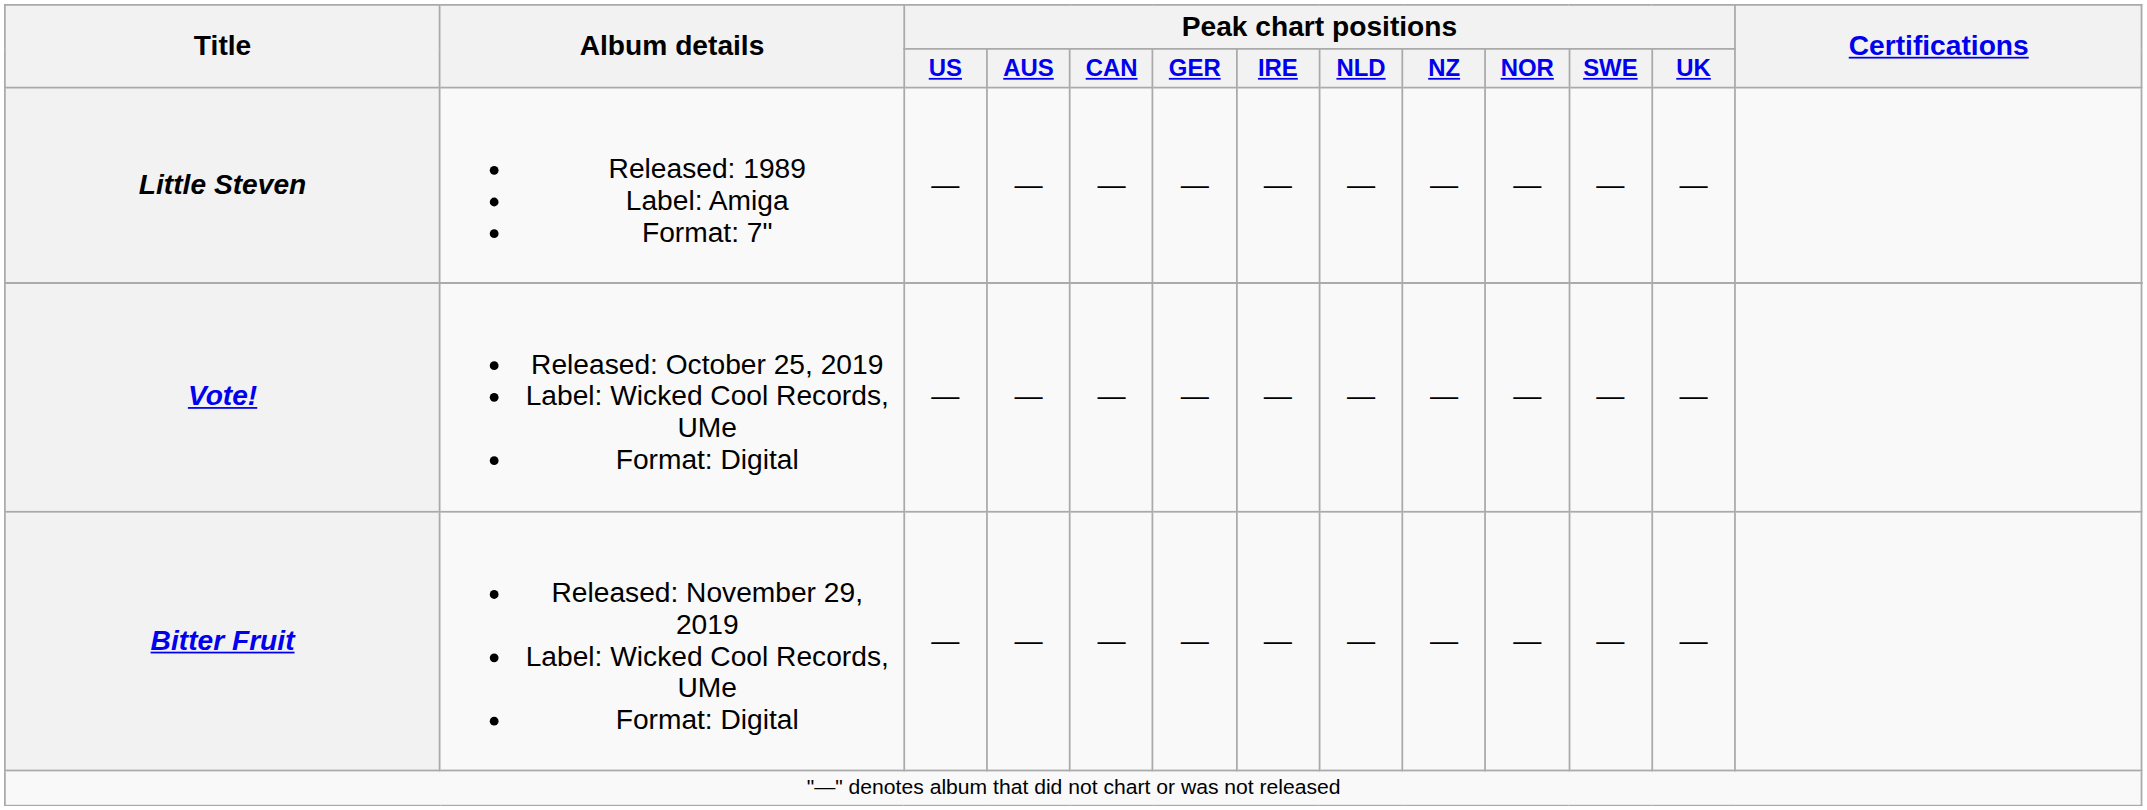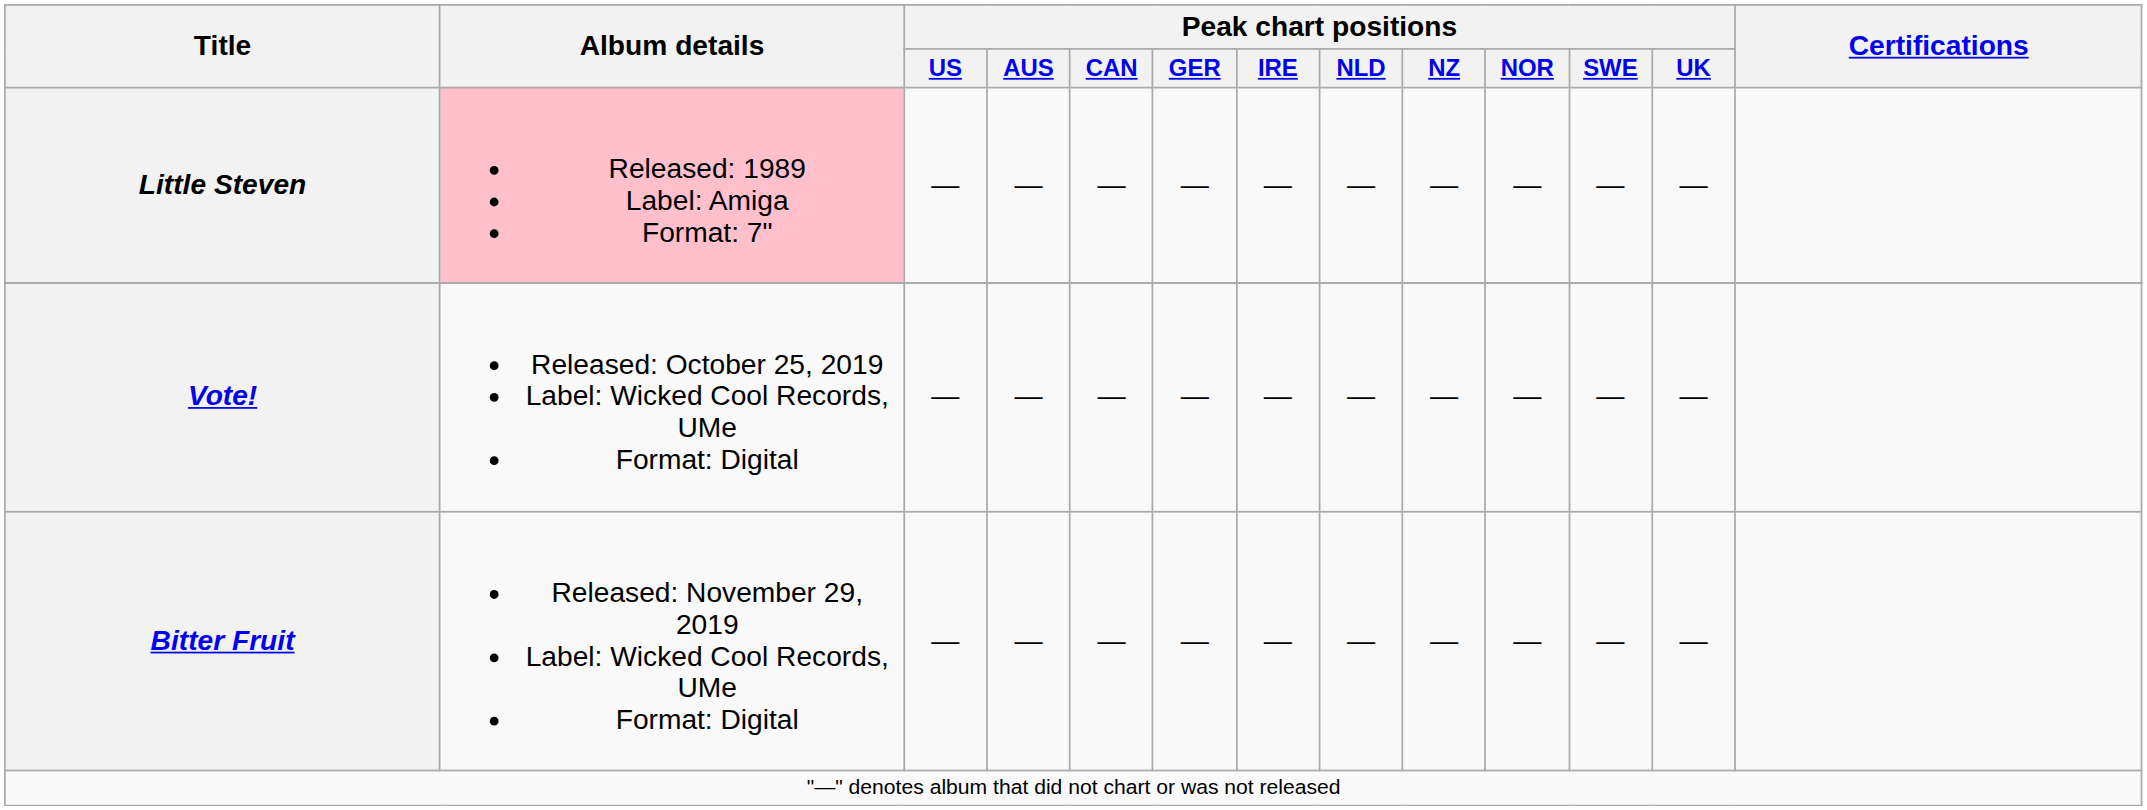(672, 201) no background -> (672, 201) pink background
